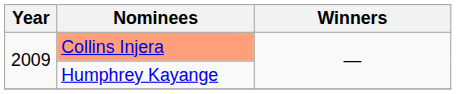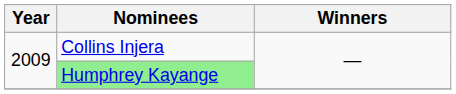(113, 46) lightsalmon background -> (113, 46) no background
(140, 74) no background -> (140, 74) lightgreen background
